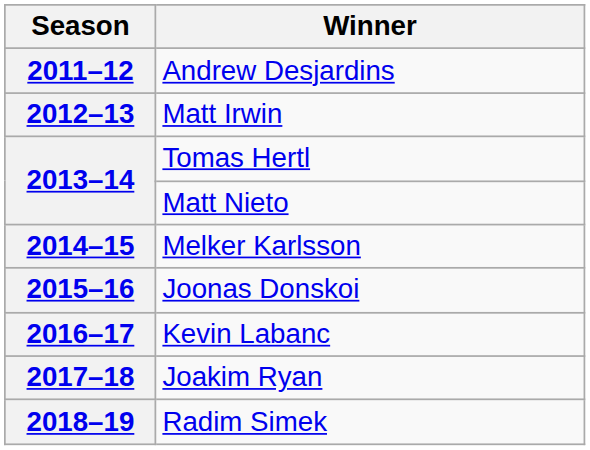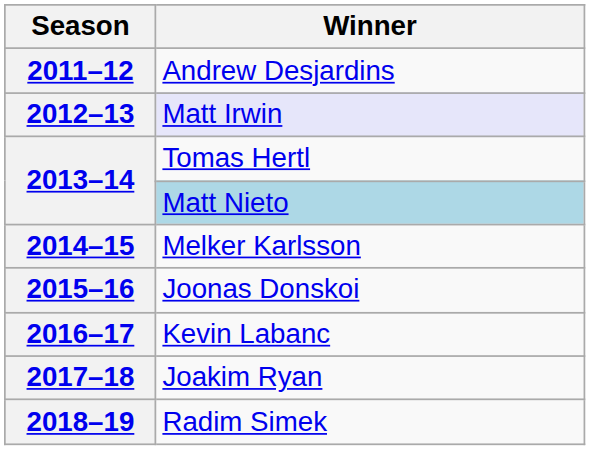(222, 114) no background -> (222, 114) lavender background
(225, 202) no background -> (225, 202) lightblue background
